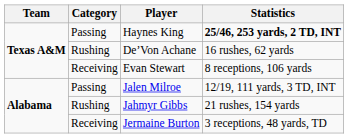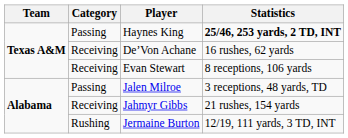(90, 50) Rushing -> (94, 50) Receiving
(270, 87) 12/19, 111 yards, 3 TD, INT -> (266, 87) 3 receptions, 48 yards, TD
(90, 105) Rushing -> (94, 105) Receiving
(94, 123) Receiving -> (90, 123) Rushing
(266, 123) 3 receptions, 48 yards, TD -> (270, 123) 12/19, 111 yards, 3 TD, INT
